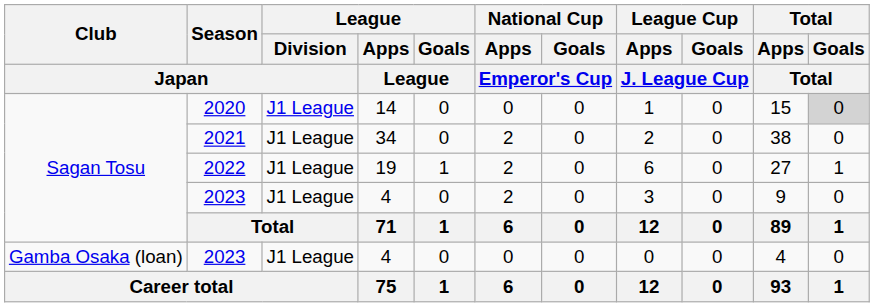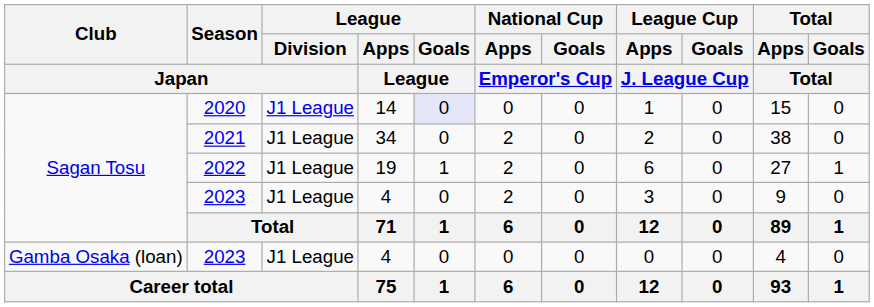(444, 108) no background -> (444, 108) lavender background
(839, 108) lightgrey background -> (839, 108) no background
